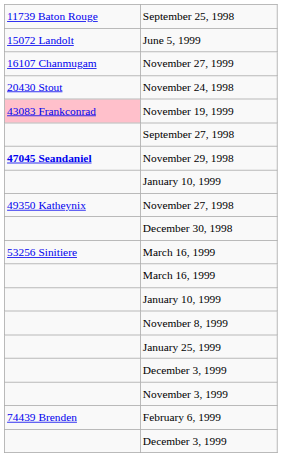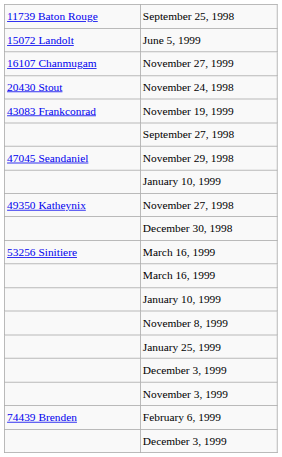(52, 111) pink background -> (52, 111) no background
(49, 158) bold -> (48, 158) normal
